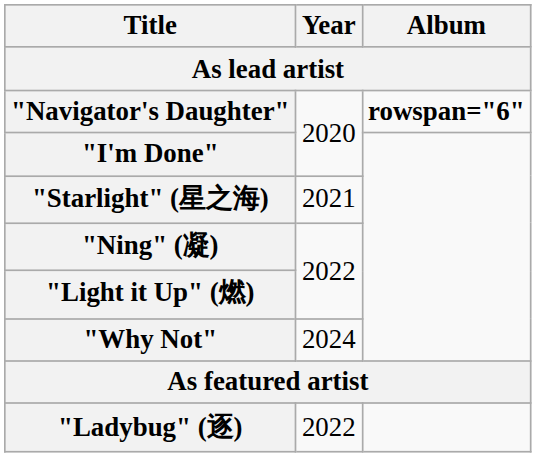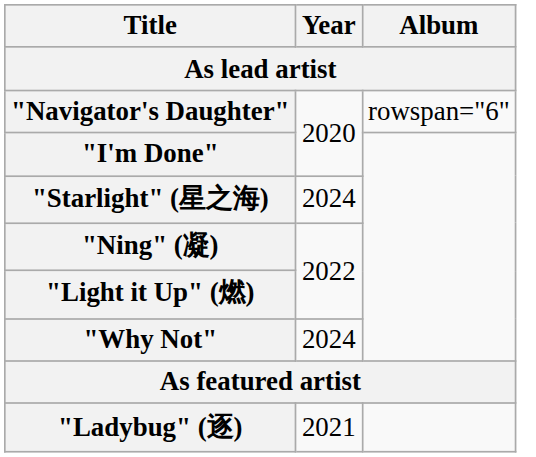(446, 111) bold -> (439, 111) normal
(329, 198) 2021 -> (329, 198) 2024
(329, 427) 2022 -> (329, 427) 2021
